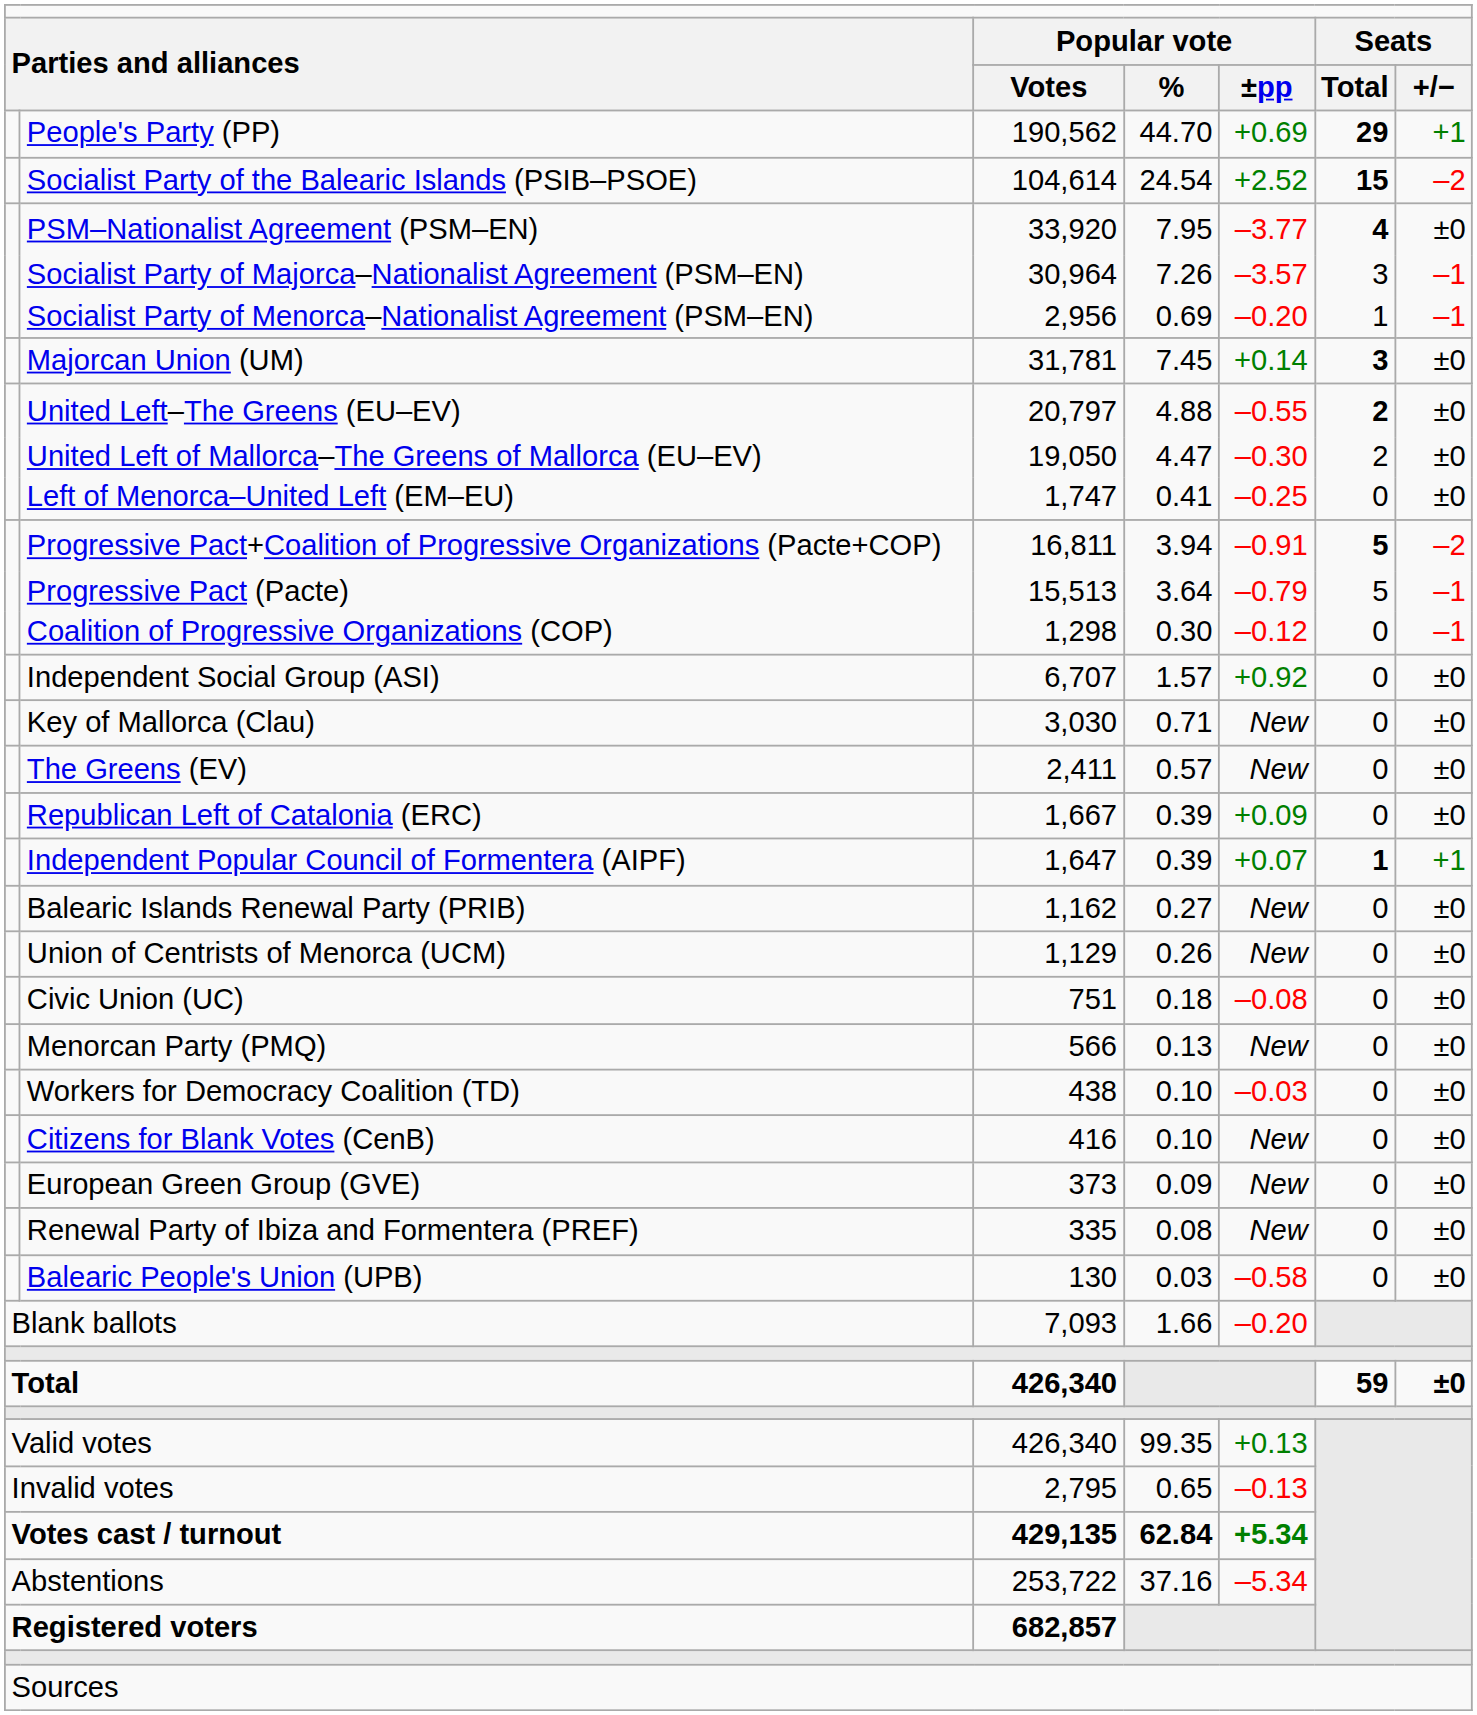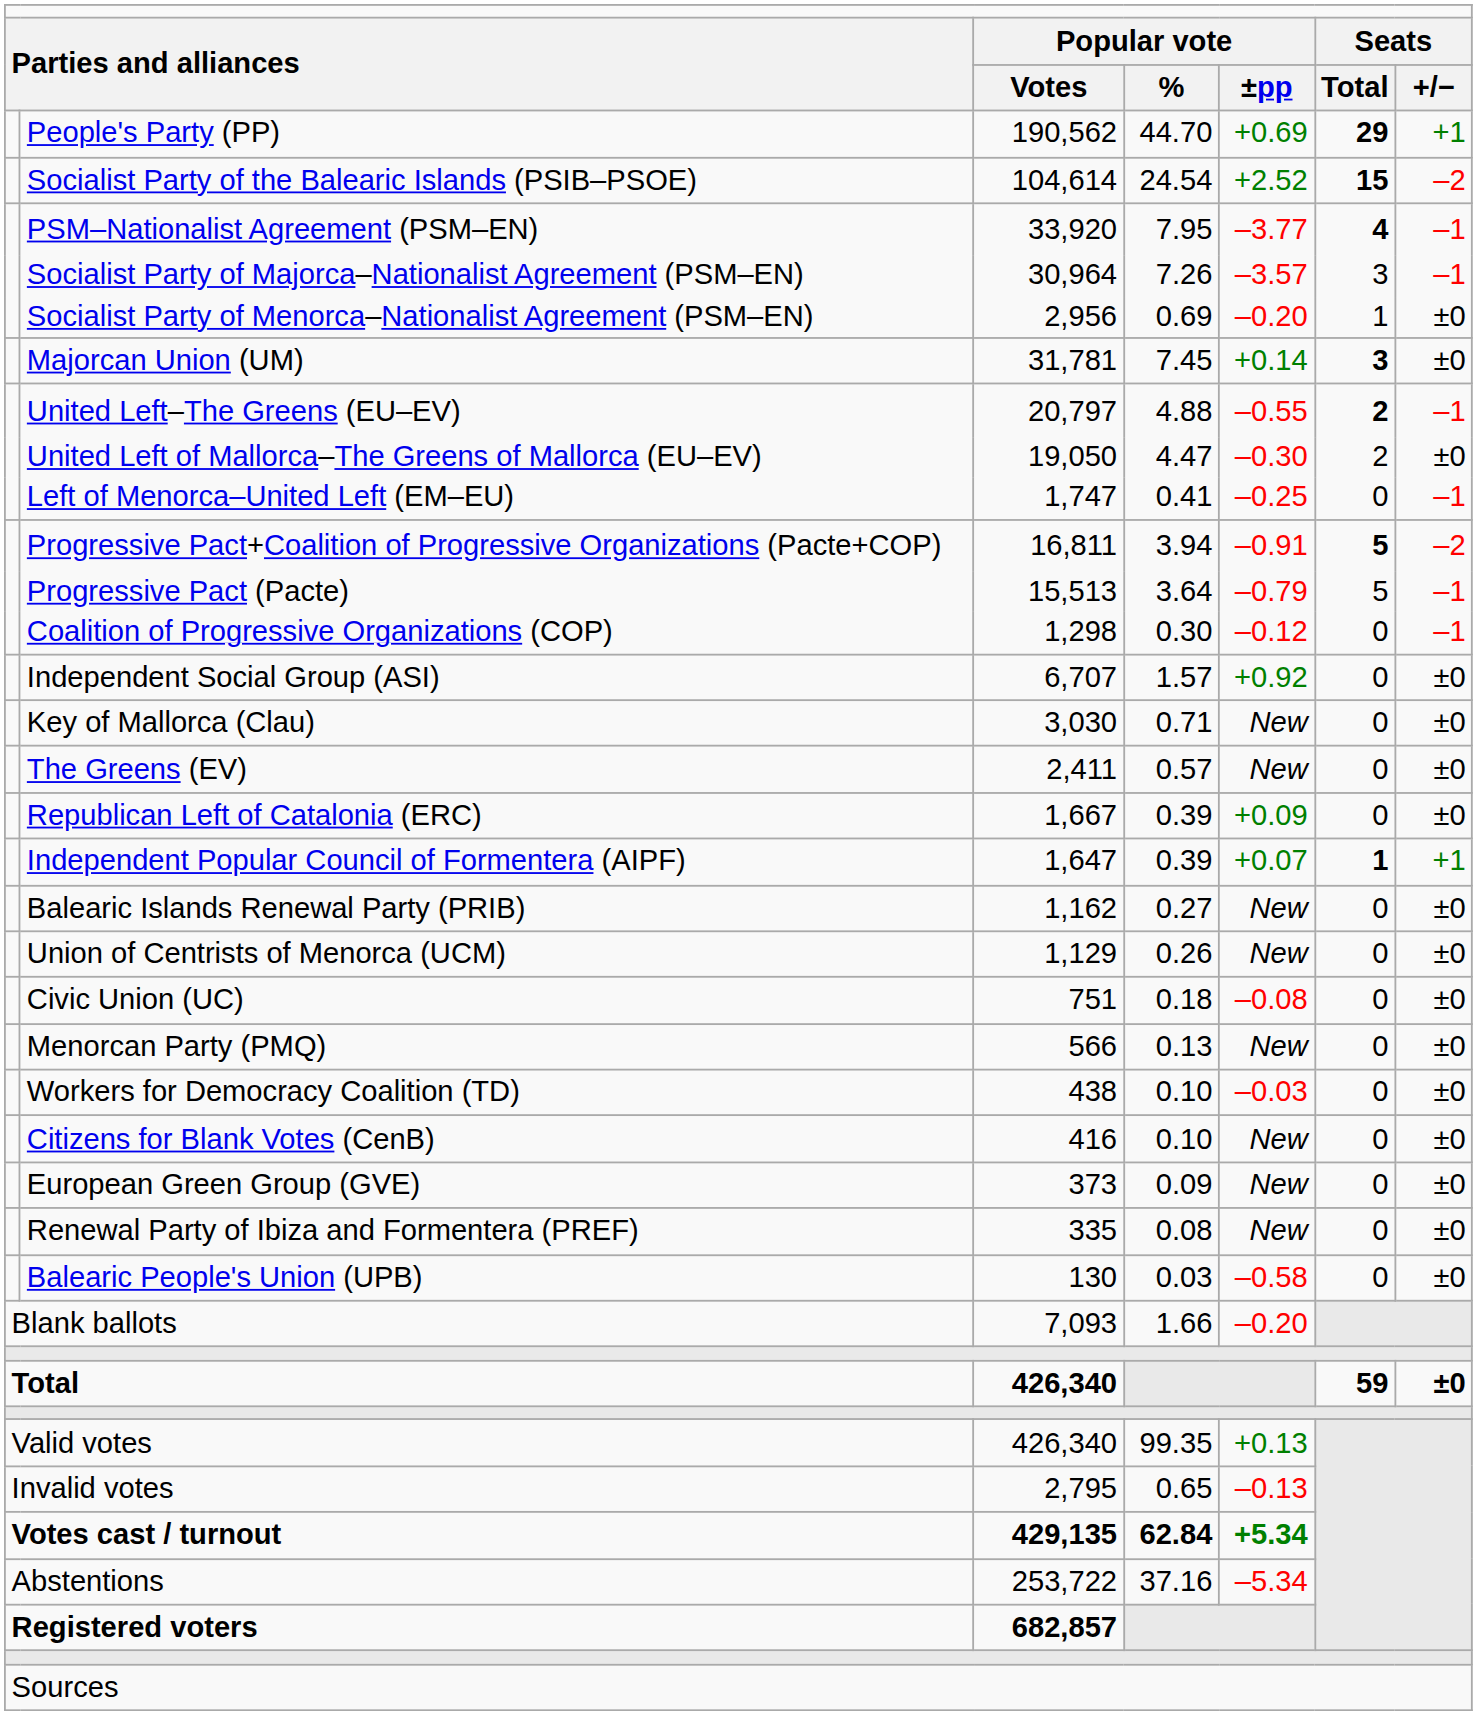(1450, 229) ±0 -> (1449, 229) –1
(1449, 316) –1 -> (1450, 316) ±0
(1450, 410) ±0 -> (1449, 410) –1
(1450, 497) ±0 -> (1449, 497) –1
